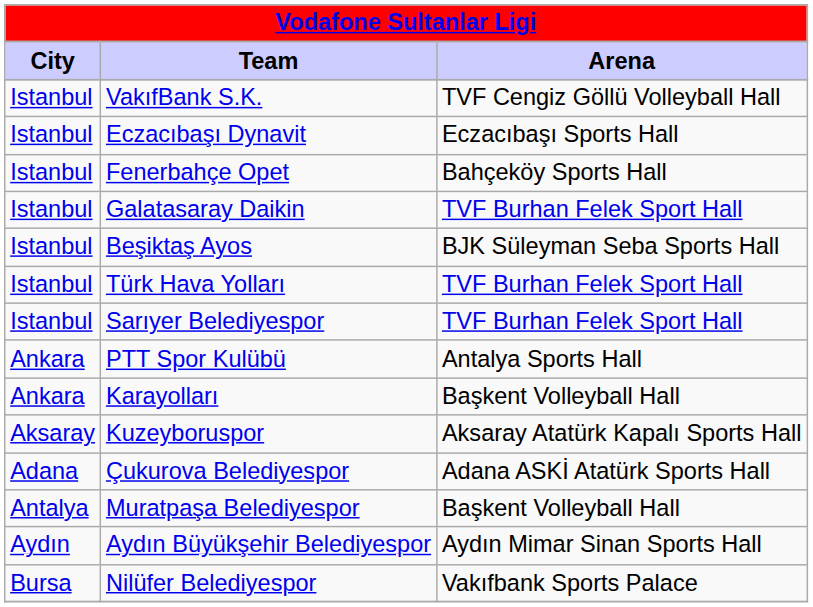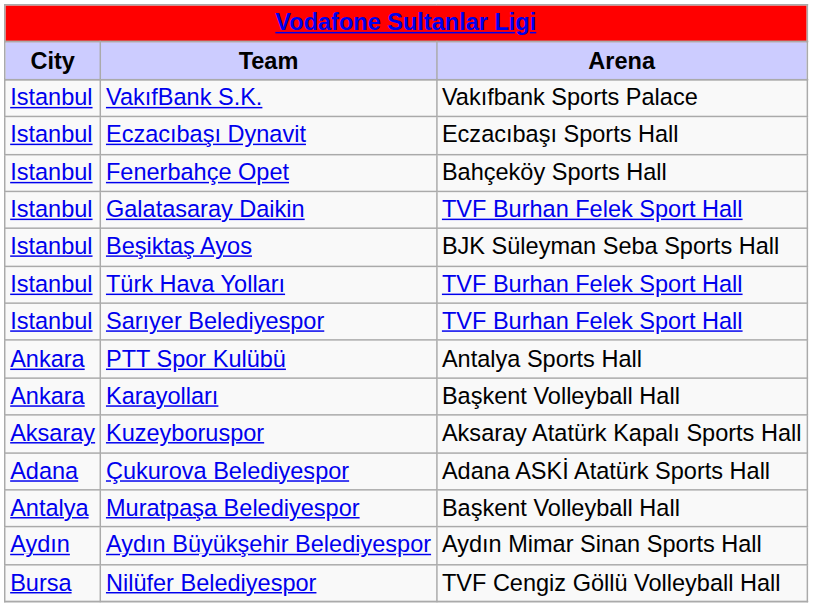(611, 97) TVF Cengiz Göllü Volleyball Hall -> (570, 97) Vakıfbank Sports Palace
(570, 582) Vakıfbank Sports Palace -> (611, 582) TVF Cengiz Göllü Volleyball Hall
